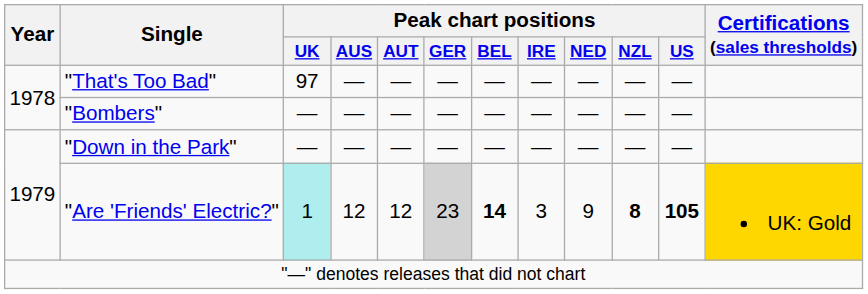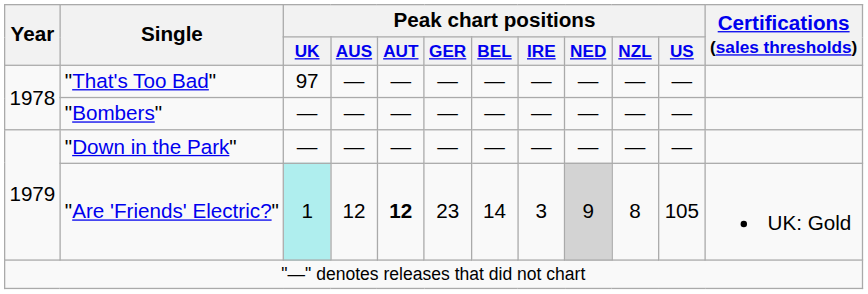(401, 211) normal -> (401, 211) bold
(448, 211) lightgrey background -> (448, 211) no background
(494, 211) bold -> (494, 211) normal
(588, 211) no background -> (588, 211) lightgrey background
(635, 211) bold -> (635, 211) normal
(682, 211) bold -> (682, 211) normal
(784, 223) gold background -> (784, 223) no background
